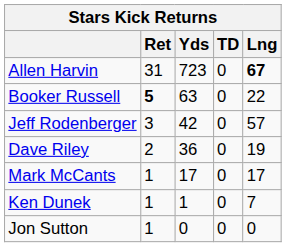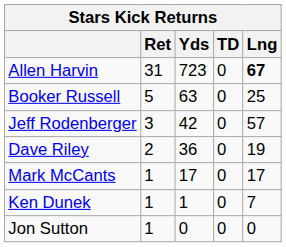(149, 96) bold -> (149, 96) normal
(256, 96) 22 -> (256, 96) 25
